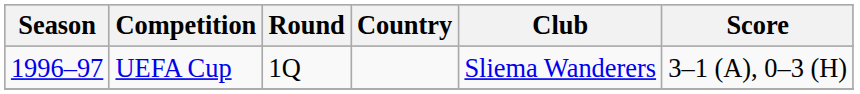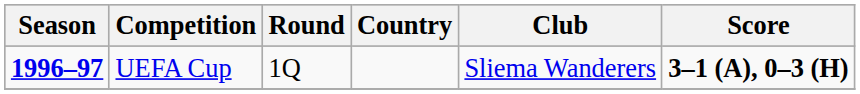(57, 67) normal -> (57, 67) bold
(758, 67) normal -> (758, 67) bold
